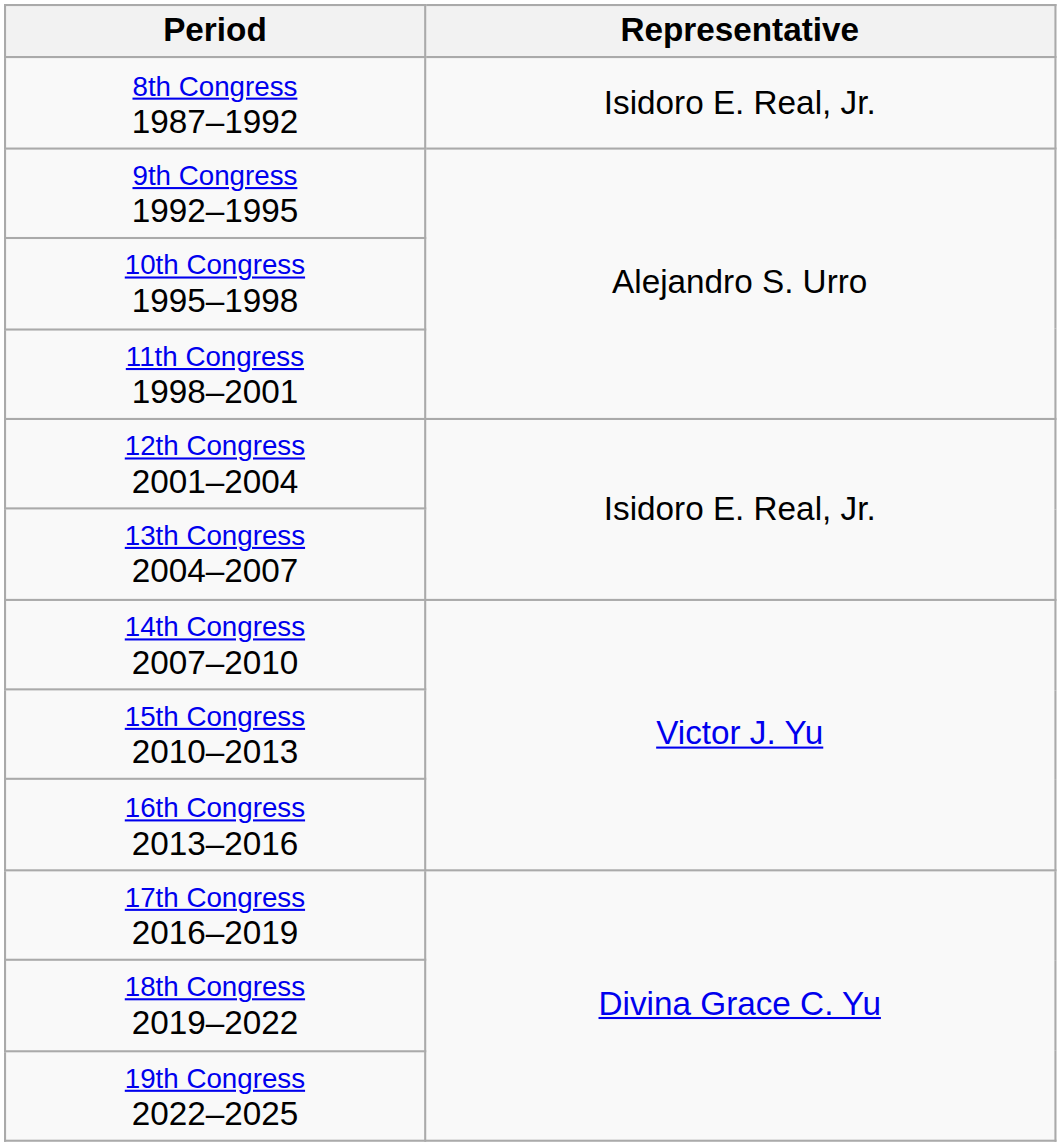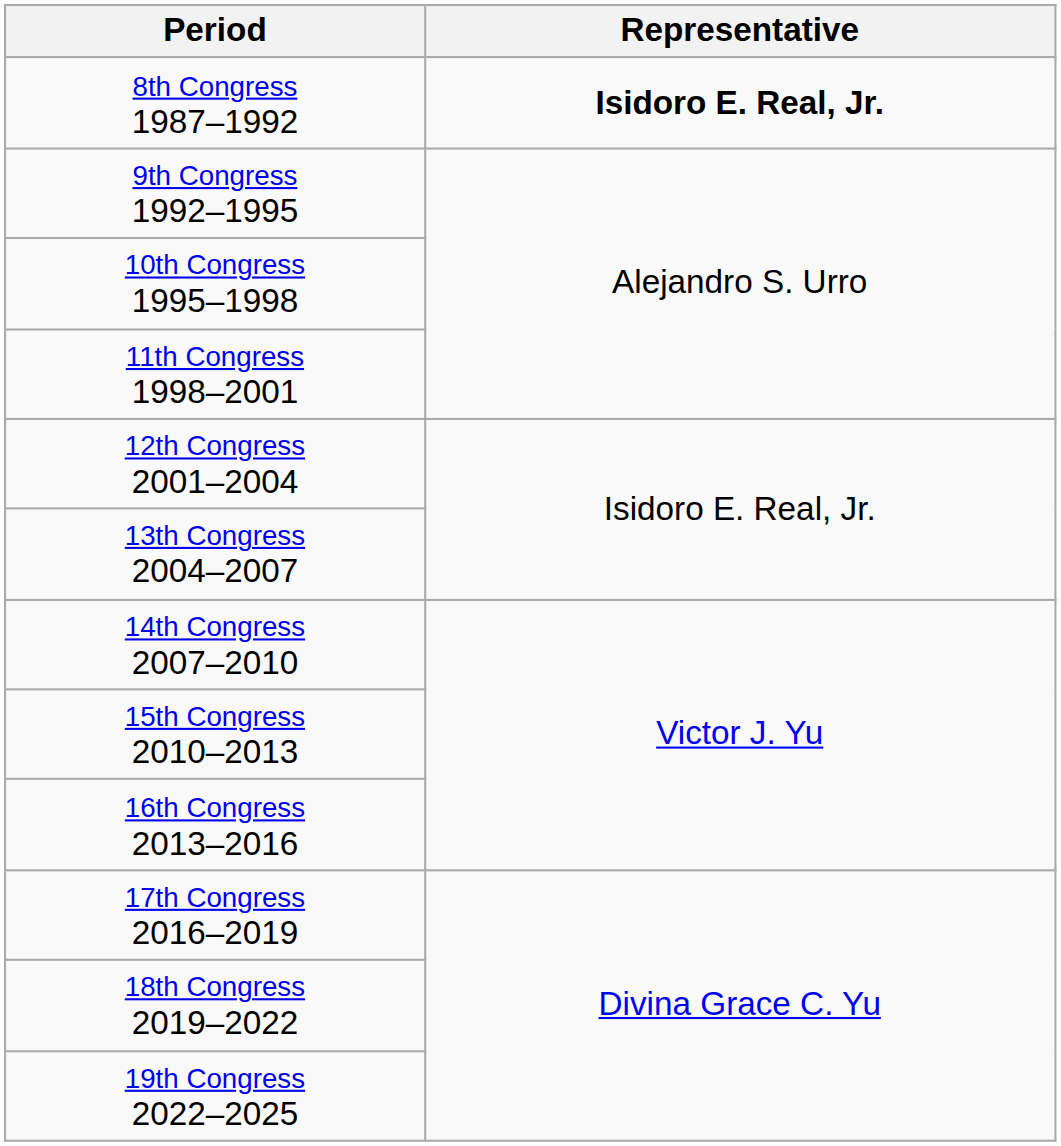(740, 102) normal -> (740, 102) bold
